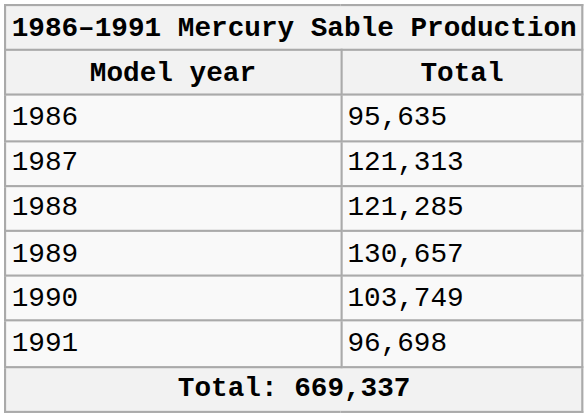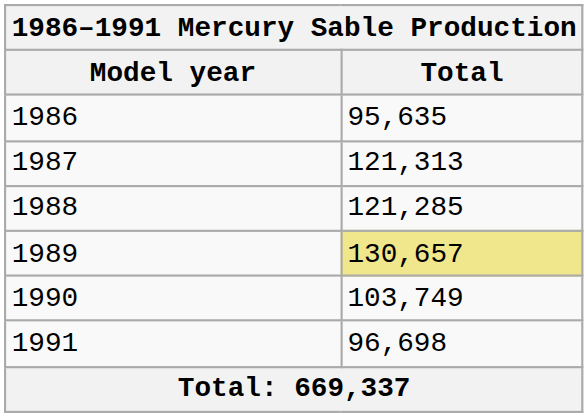(406, 253) no background -> (406, 253) khaki background
